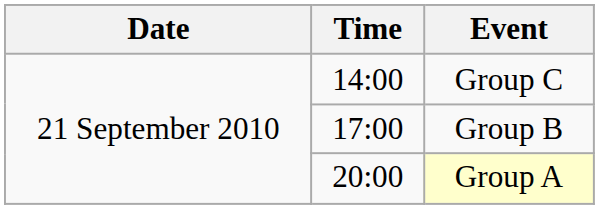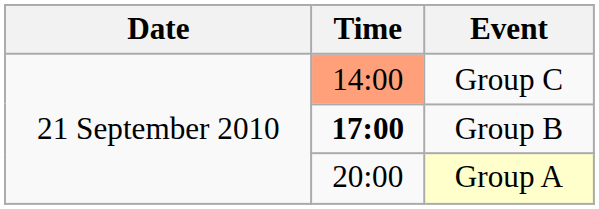(368, 78) no background -> (368, 78) lightsalmon background
(368, 128) normal -> (368, 128) bold
